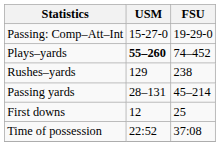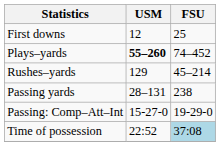rows swapped: (36, 111) <-> (65, 33)
(183, 72) 238 -> (192, 72) 45–214
(192, 92) 45–214 -> (183, 92) 238
(188, 131) no background -> (188, 131) lightblue background
